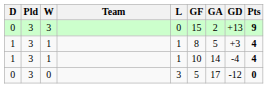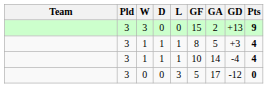columns swapped: (114, 12) <-> (13, 12)
